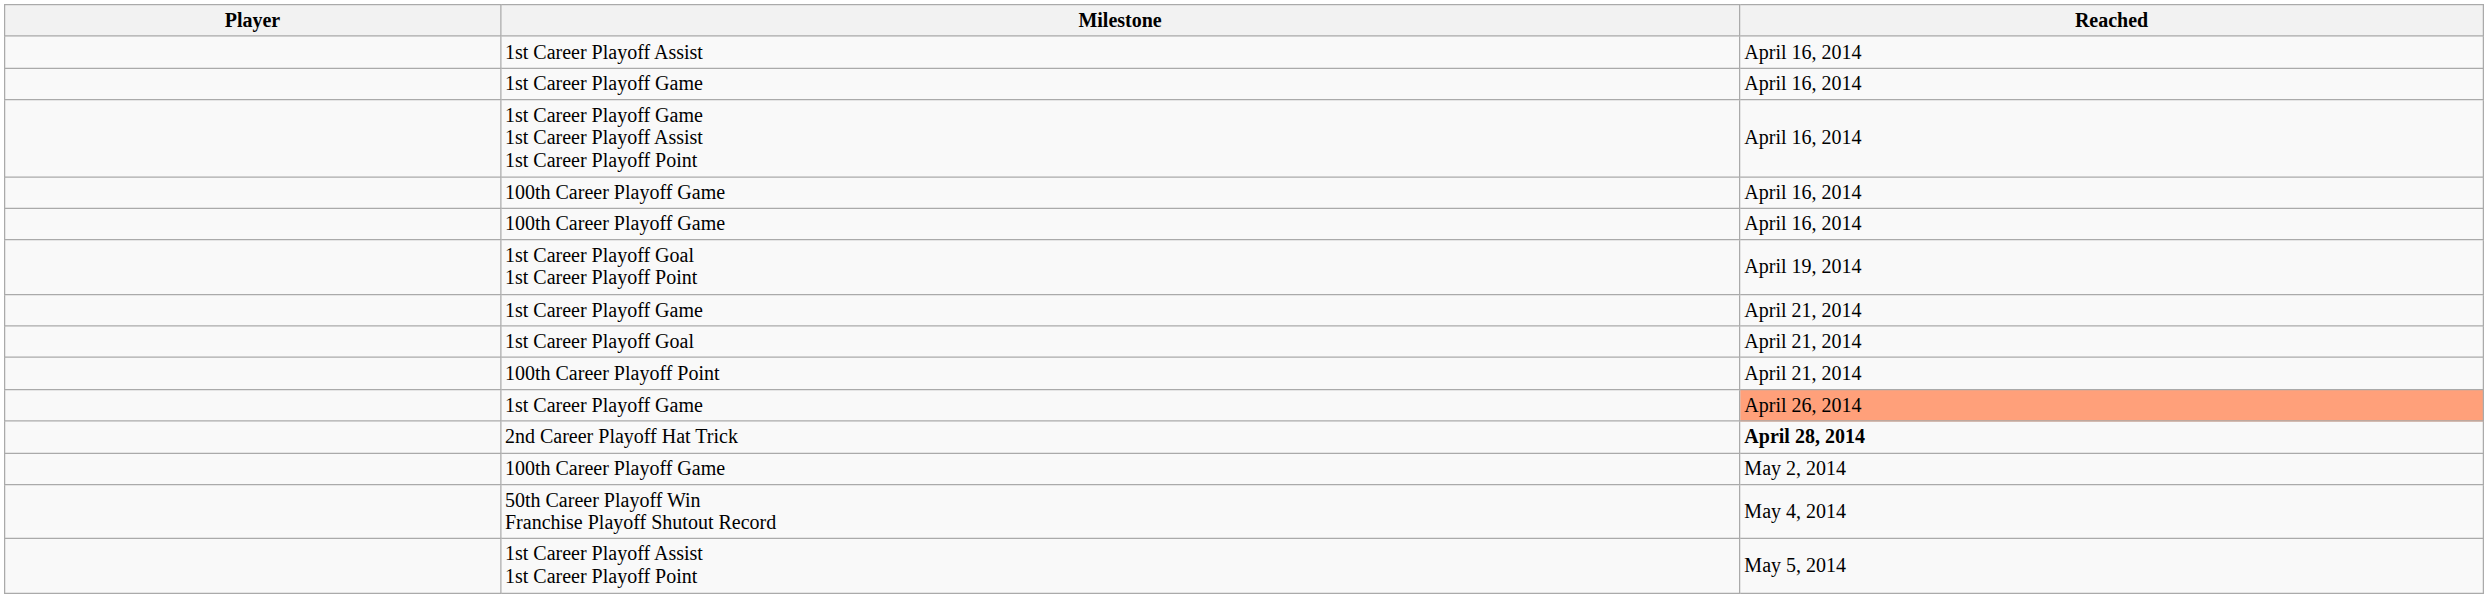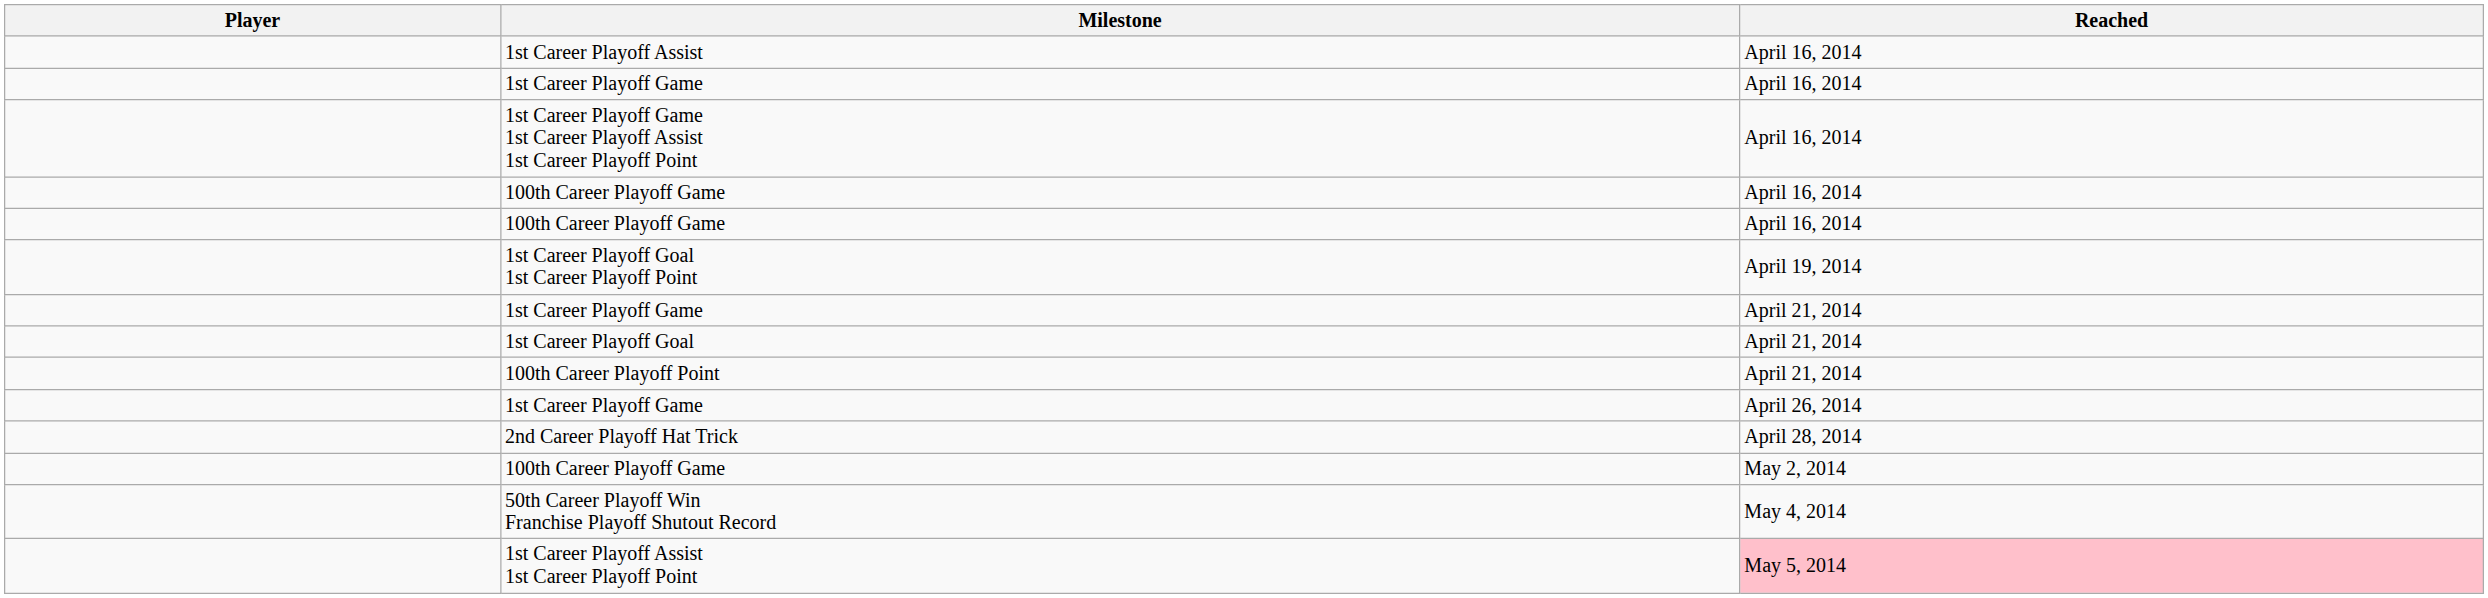(1803, 405) lightsalmon background -> (1803, 405) no background
(1805, 436) bold -> (1803, 436) normal
(1795, 565) no background -> (1795, 565) pink background
